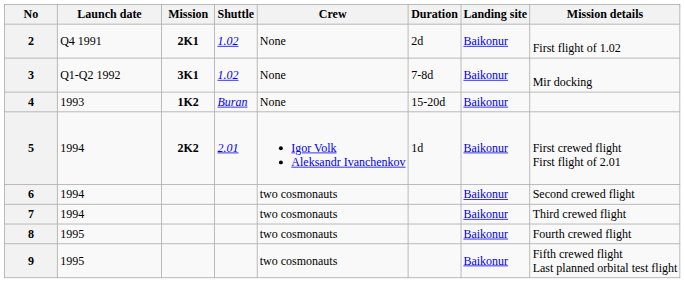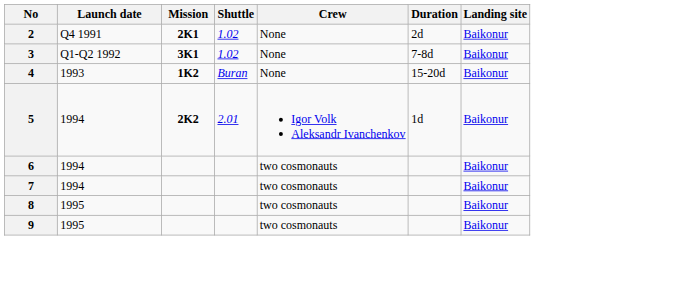- column: (605, 14)
